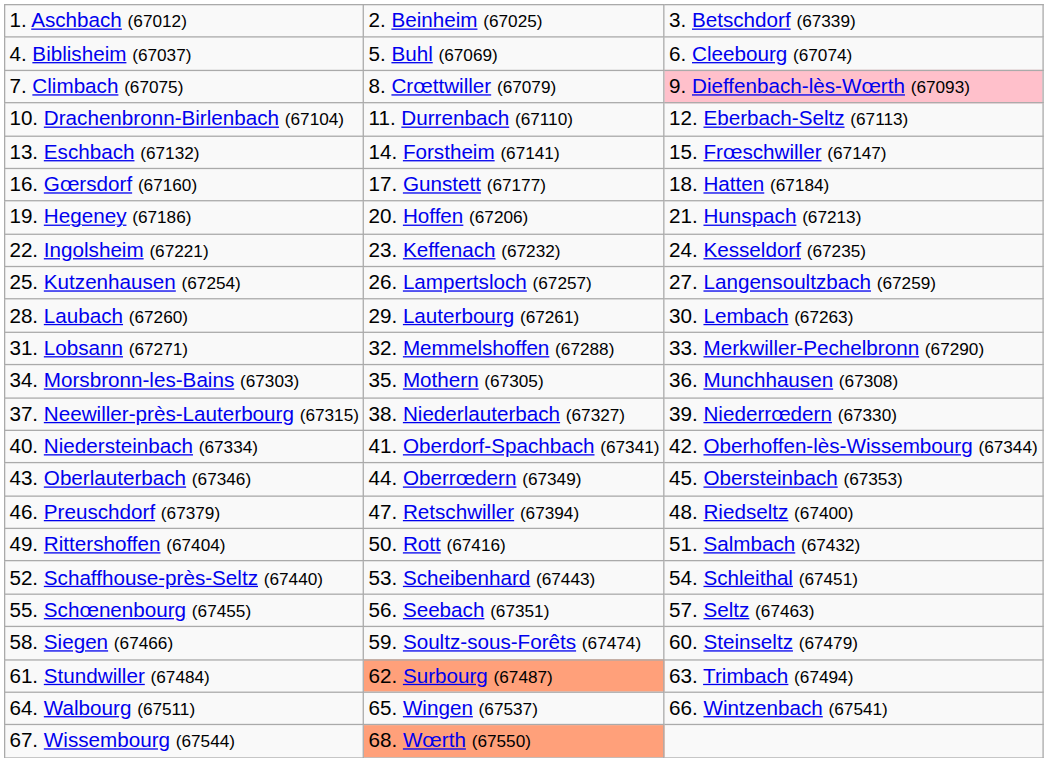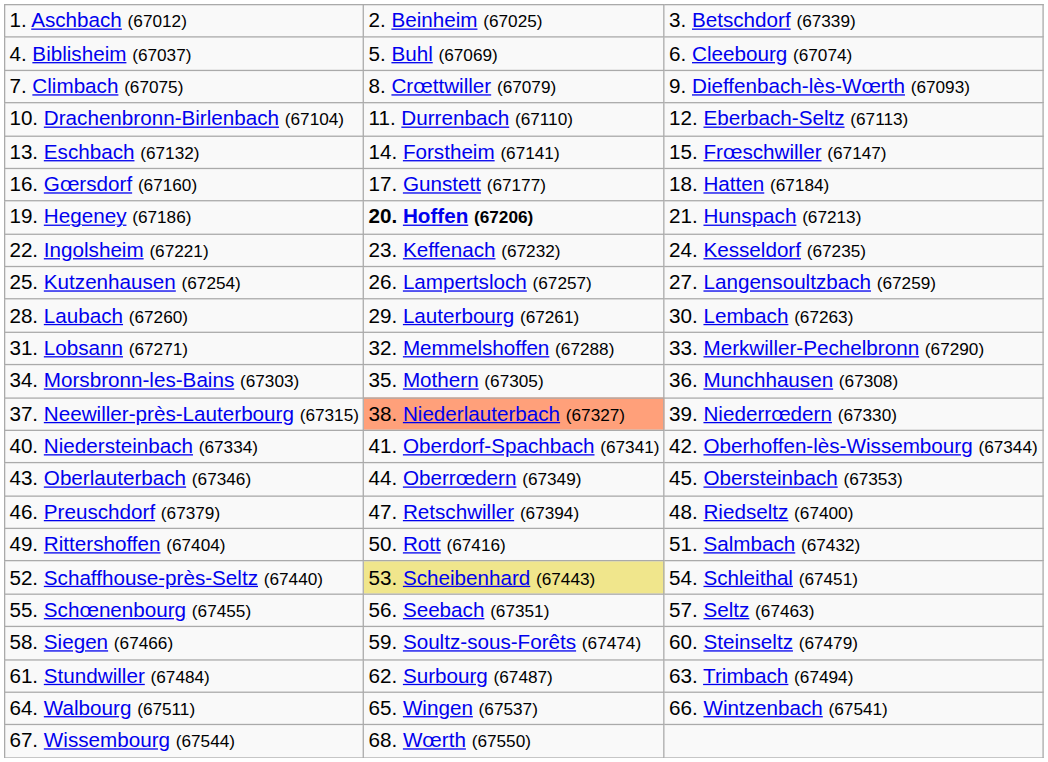(820, 86) pink background -> (820, 86) no background
(448, 217) normal -> (451, 217) bold
(497, 413) no background -> (497, 413) lightsalmon background
(482, 577) no background -> (482, 577) khaki background
(461, 675) lightsalmon background -> (461, 675) no background
(450, 741) lightsalmon background -> (450, 741) no background
